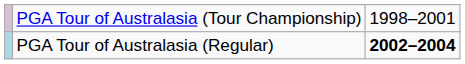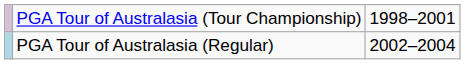(412, 46) bold -> (412, 46) normal
